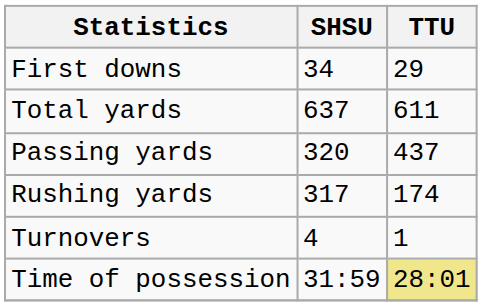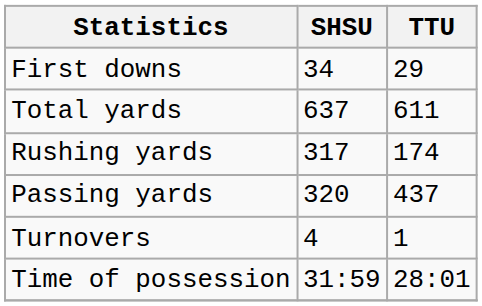rows swapped: (112, 196) <-> (112, 153)
(432, 280) khaki background -> (432, 280) no background
